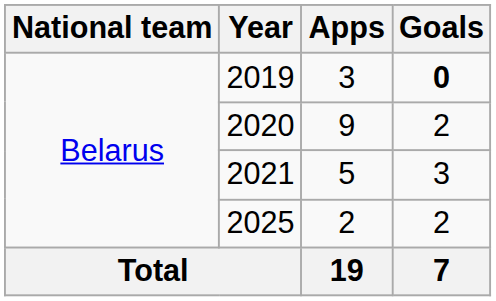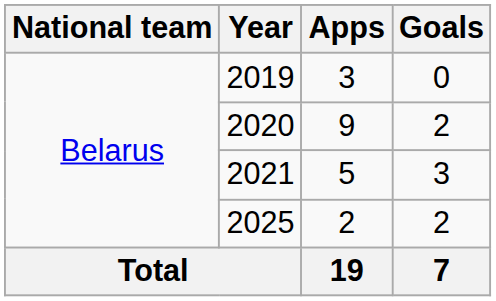(442, 77) bold -> (442, 77) normal
